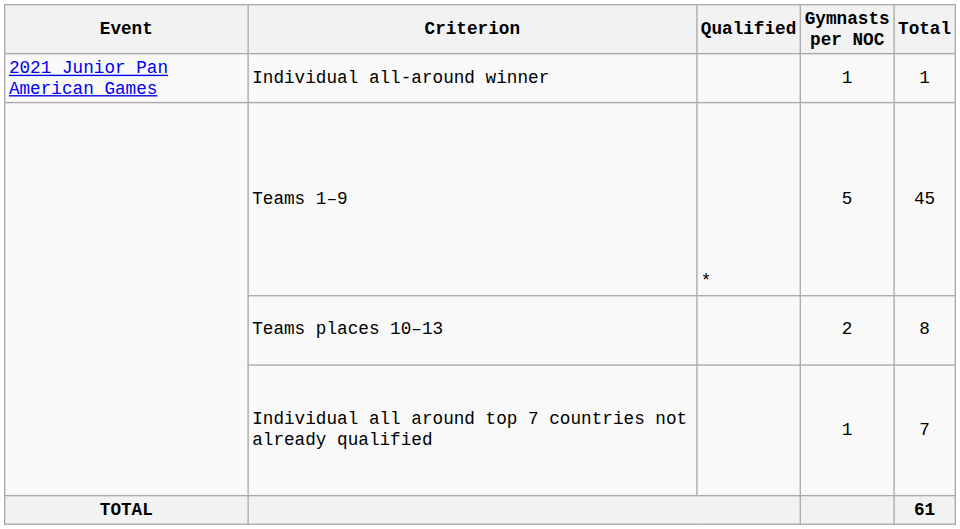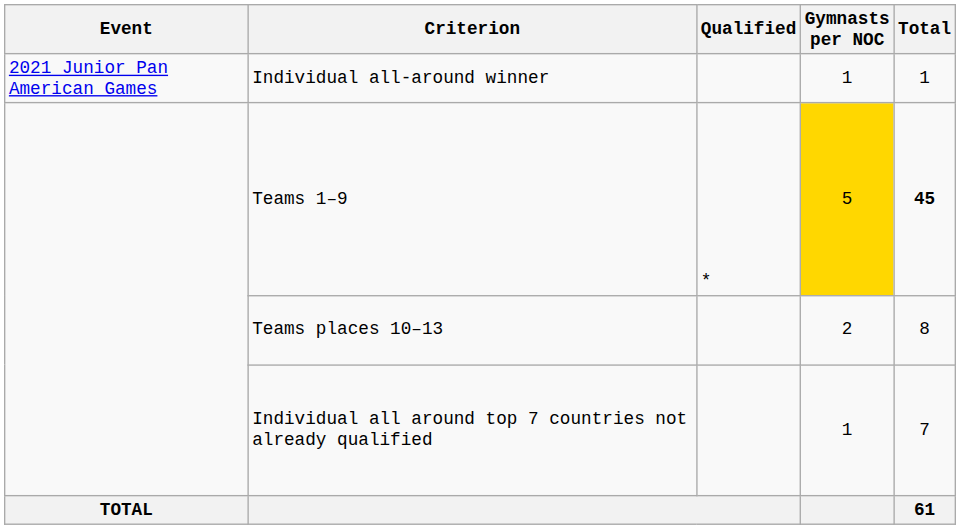(847, 199) no background -> (847, 199) gold background
(925, 199) normal -> (925, 199) bold
